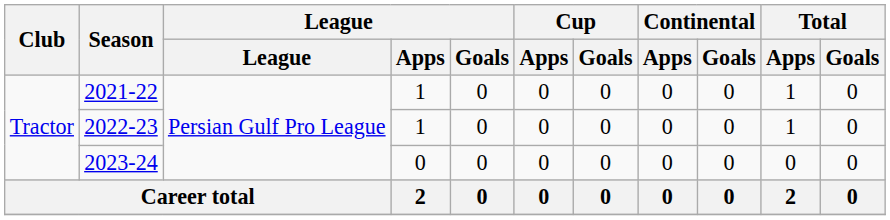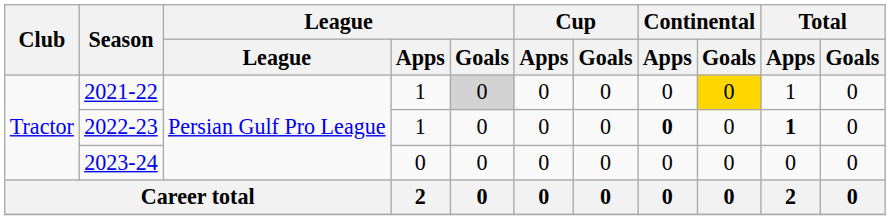(482, 92) no background -> (482, 92) lightgrey background
(729, 92) no background -> (729, 92) gold background
(667, 127) normal -> (667, 127) bold
(791, 127) normal -> (791, 127) bold
